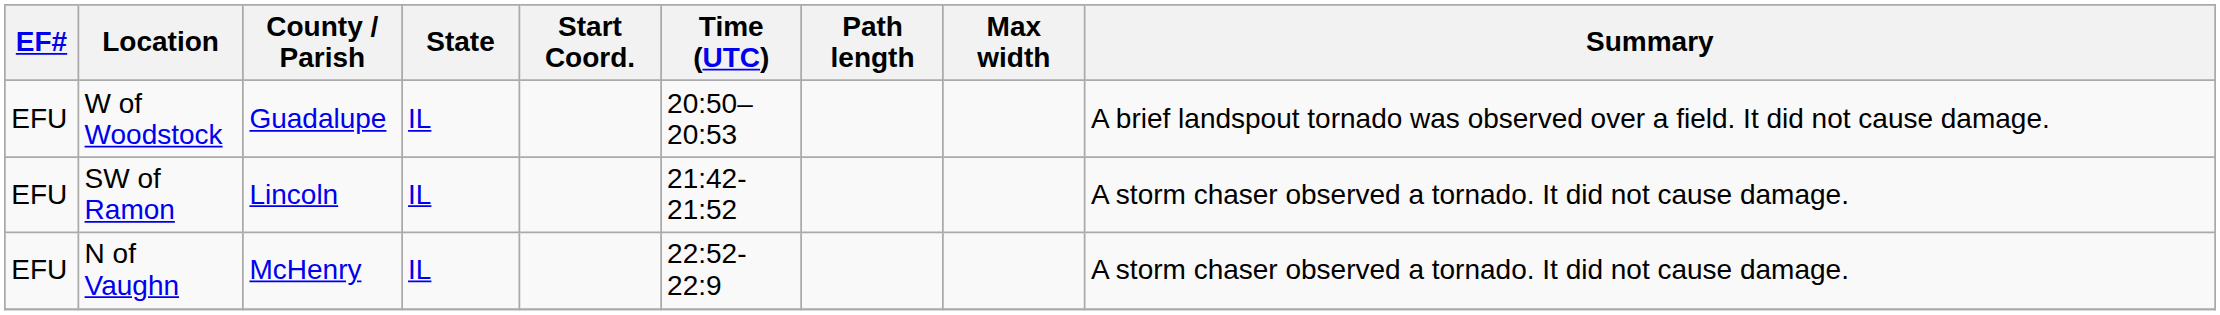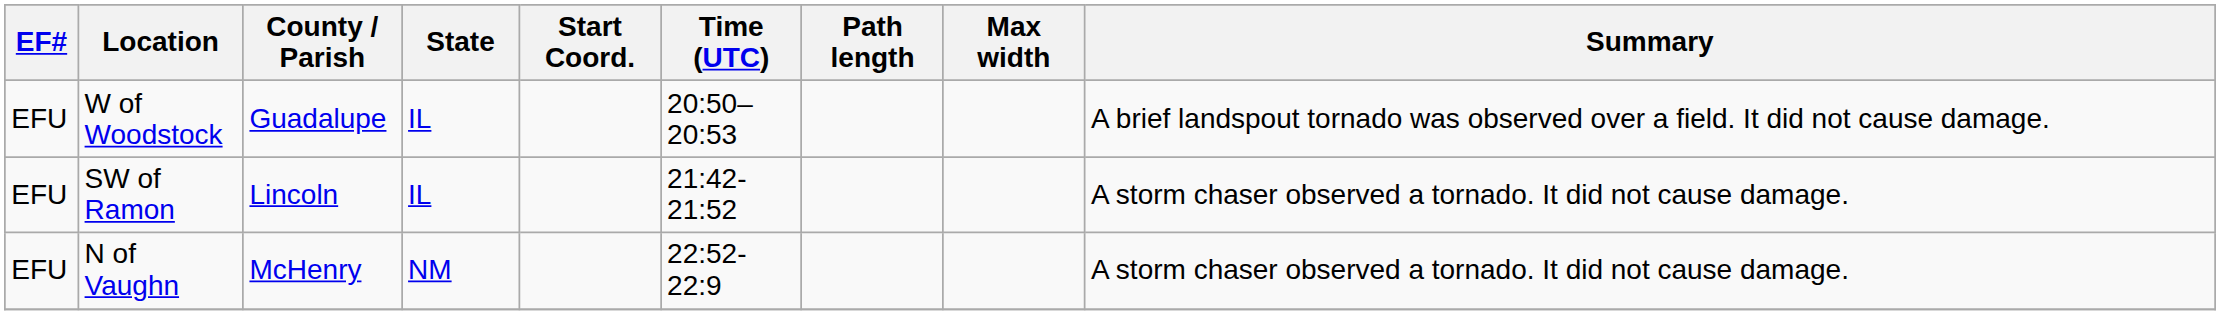(420, 270) IL -> (430, 270) NM
